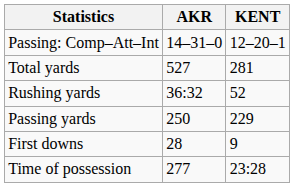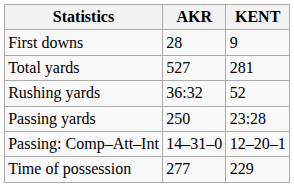rows swapped: (46, 144) <-> (84, 42)
(242, 118) 229 -> (248, 118) 23:28
(248, 169) 23:28 -> (242, 169) 229
